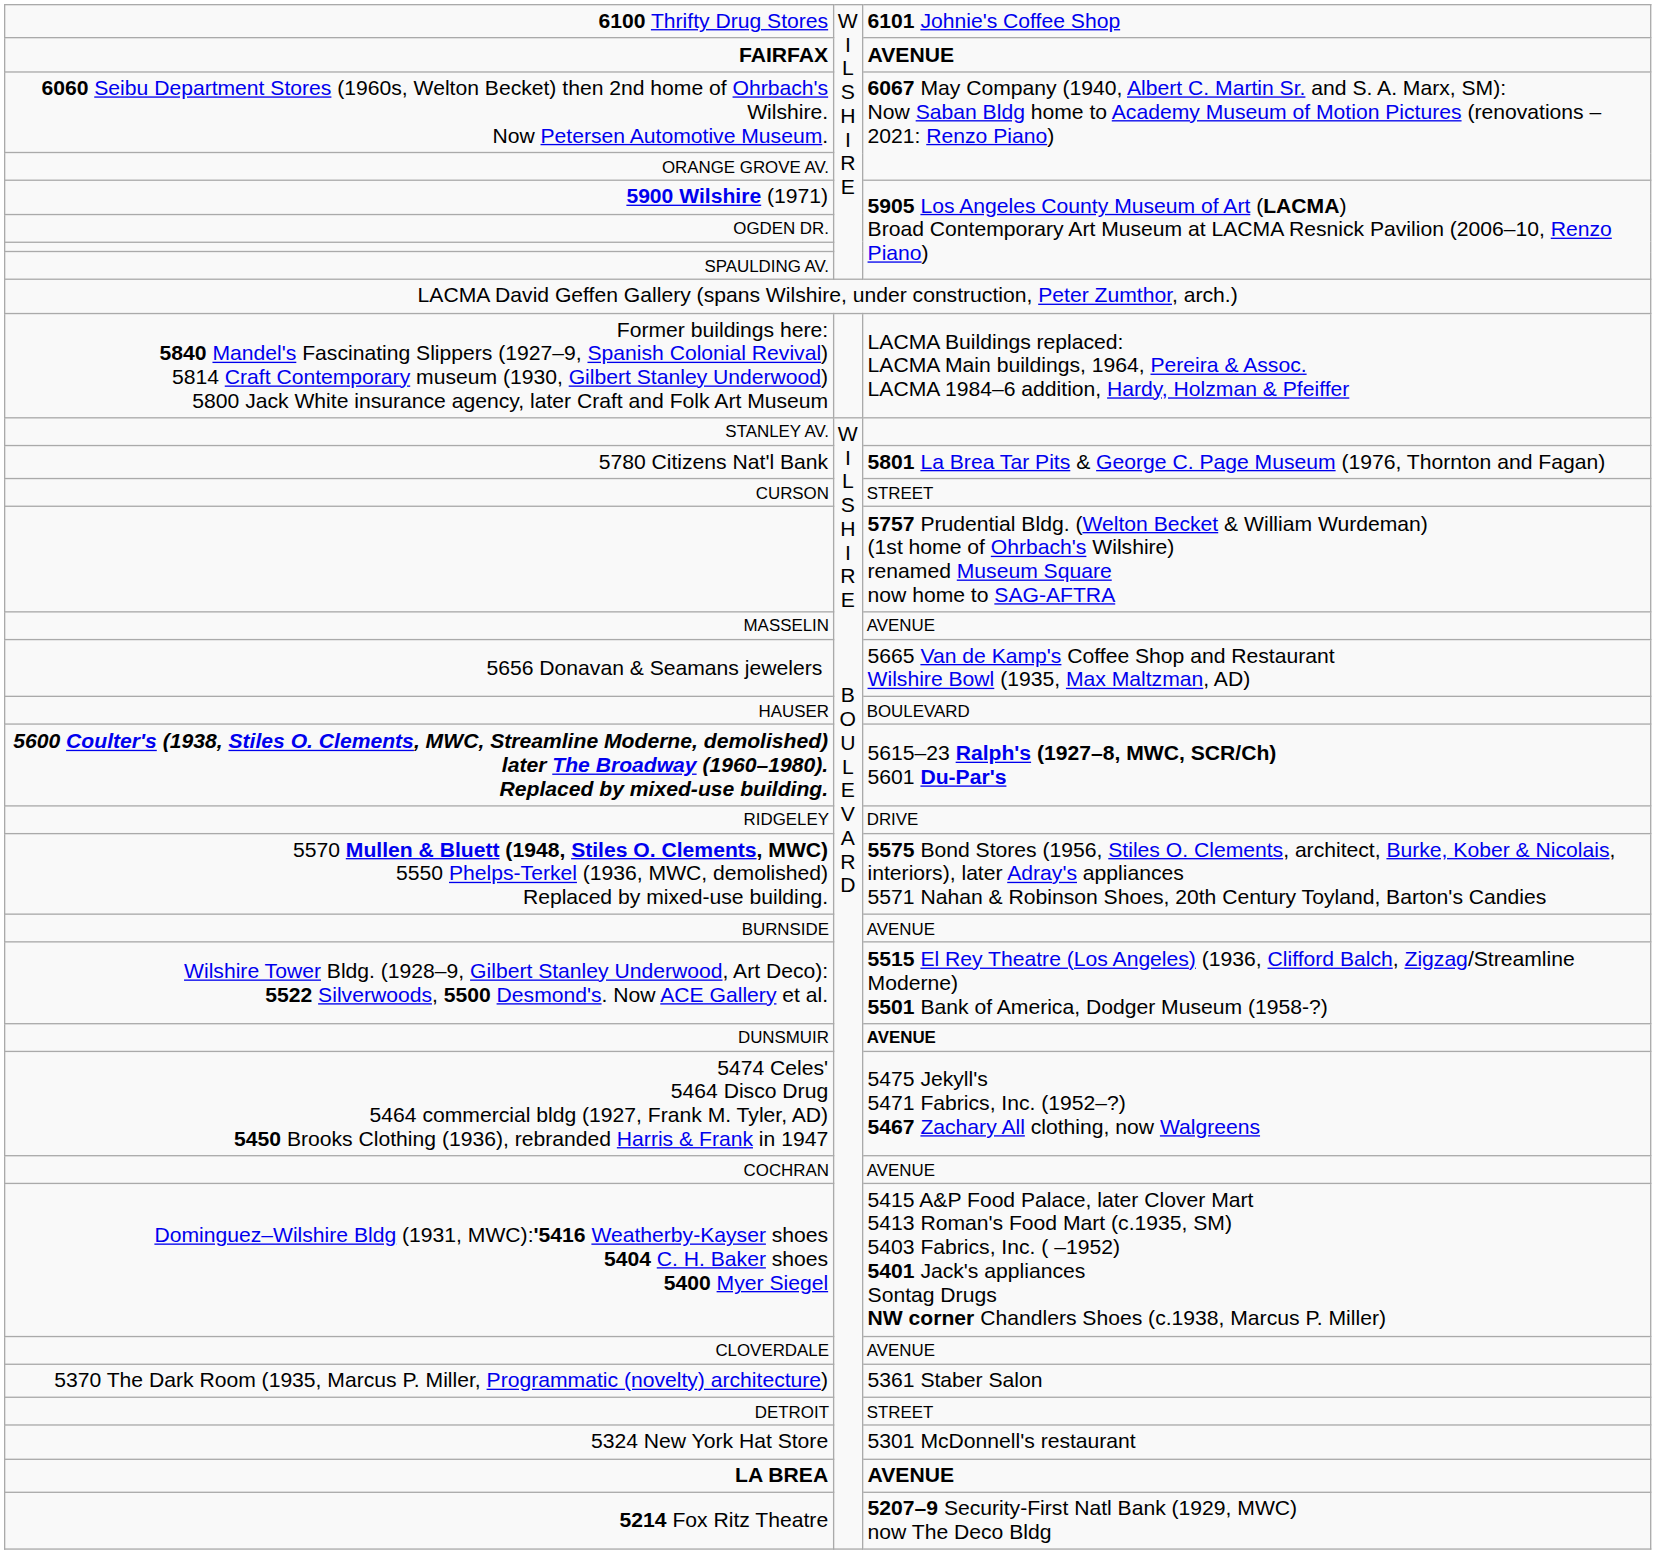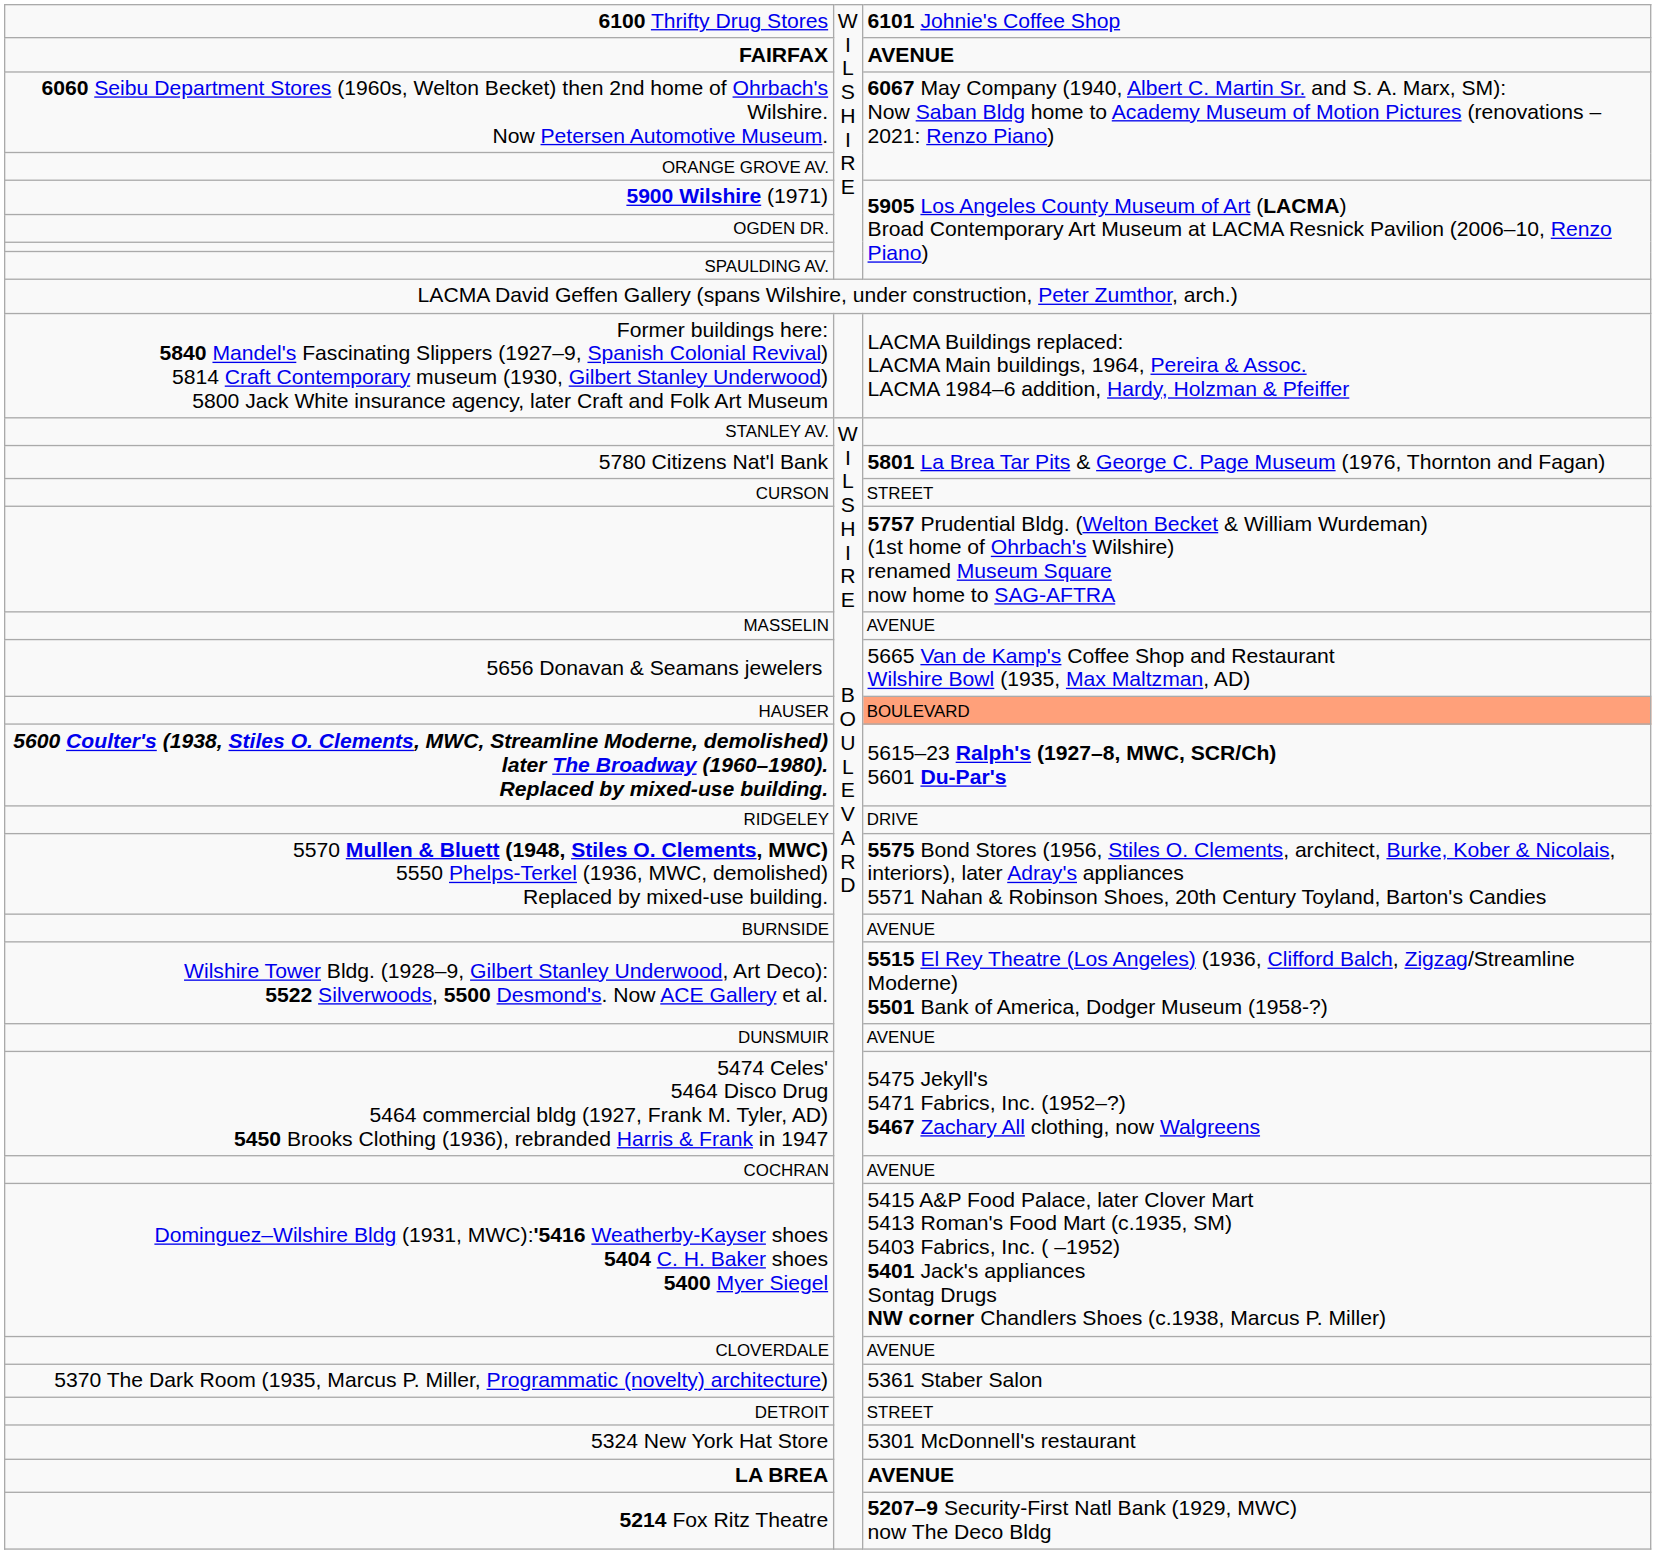(918, 711) no background -> (918, 711) lightsalmon background
(901, 1037) bold -> (901, 1037) normal
